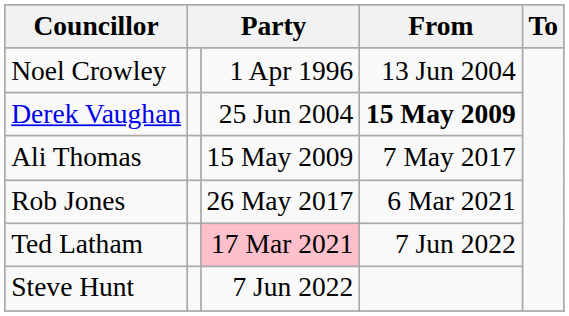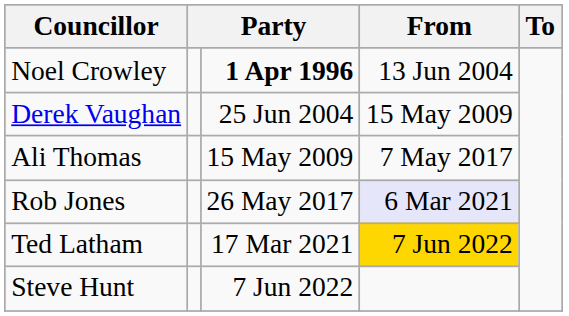(291, 69) normal -> (289, 69) bold
(441, 113) bold -> (439, 113) normal
(452, 200) no background -> (448, 200) lavender background
(282, 244) pink background -> (282, 244) no background
(455, 244) no background -> (452, 244) gold background
